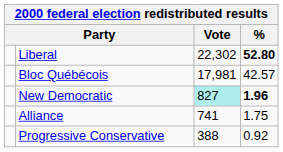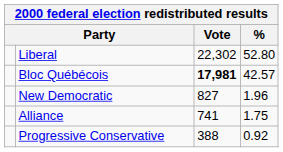(259, 55) bold -> (259, 55) normal
(217, 75) normal -> (217, 75) bold
(208, 95) paleturquoise background -> (208, 95) no background
(256, 95) bold -> (256, 95) normal
